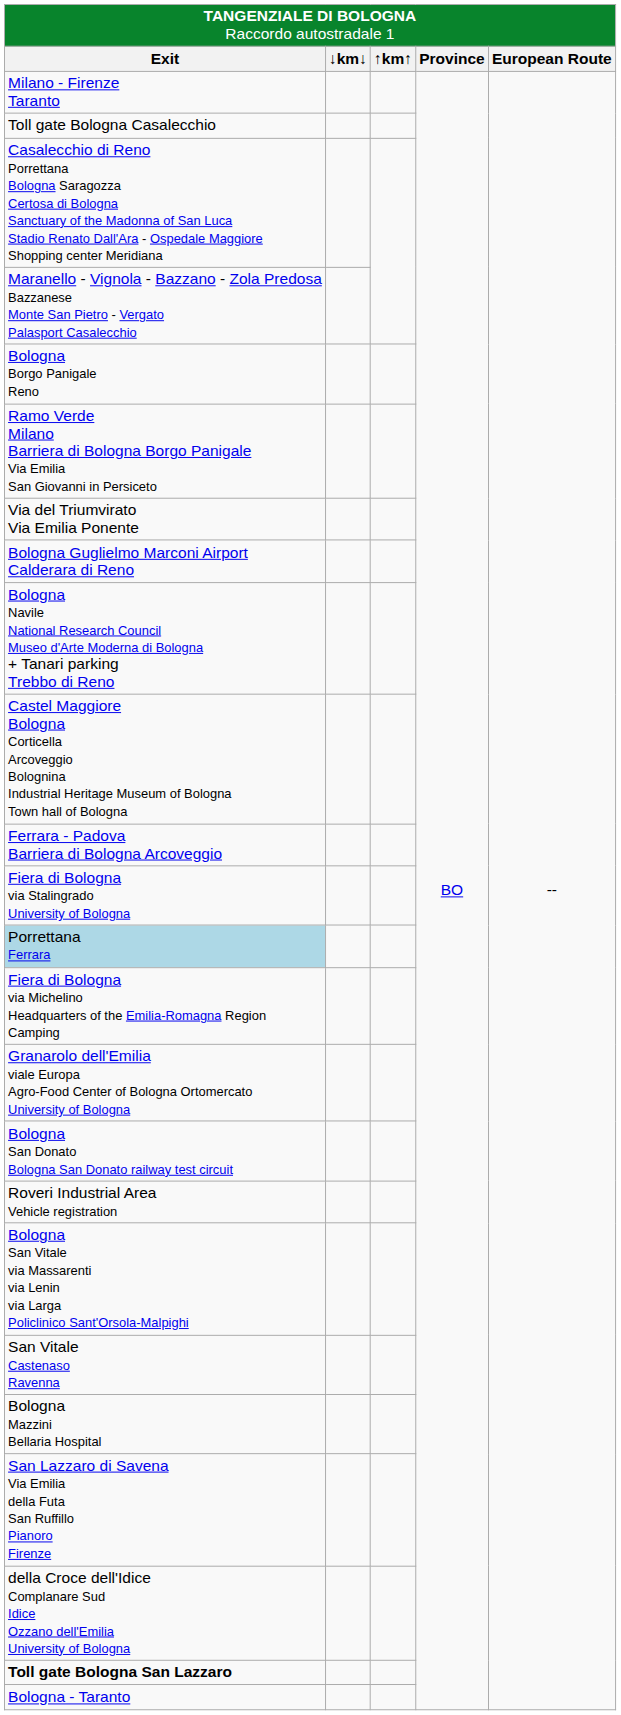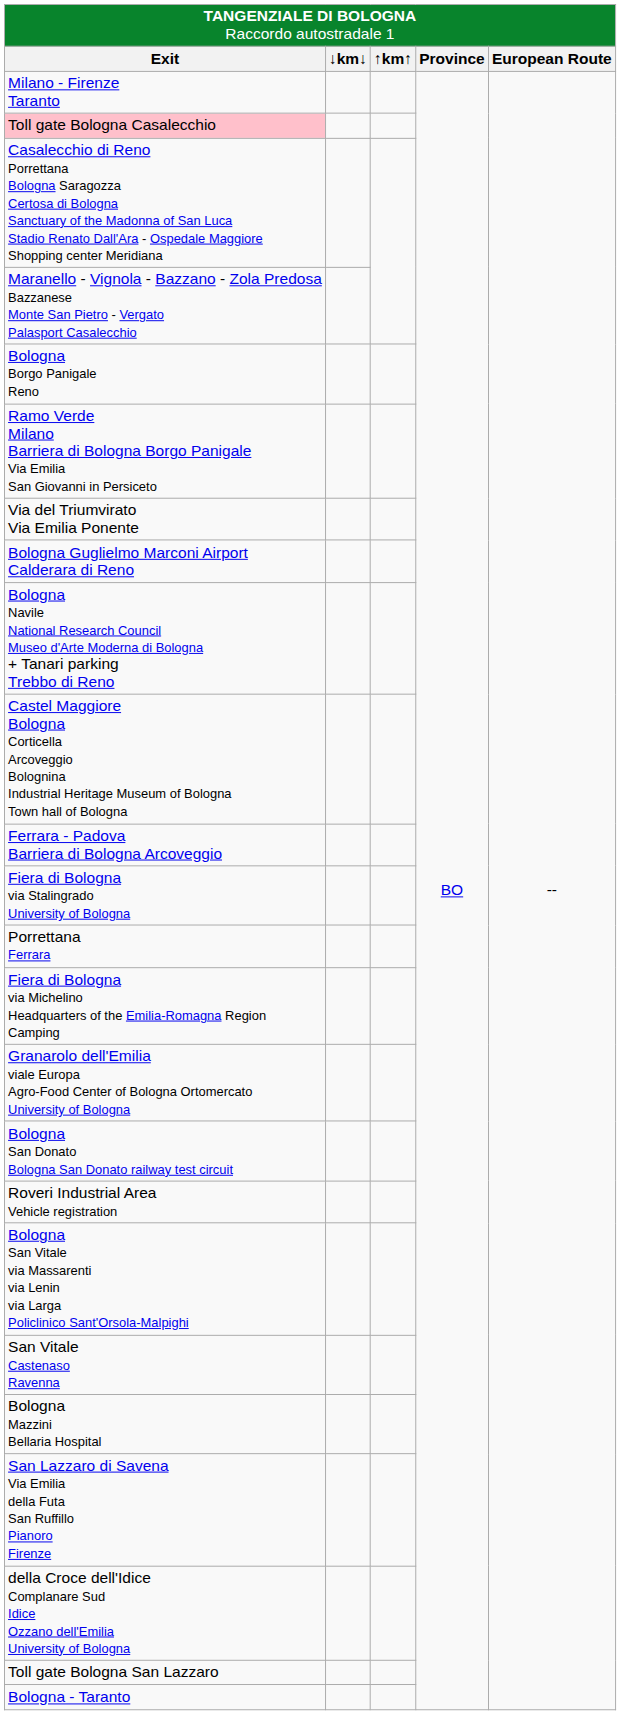(112, 125) no background -> (112, 125) pink background
(44, 946) lightblue background -> (44, 946) no background
(120, 1672) bold -> (113, 1672) normal
